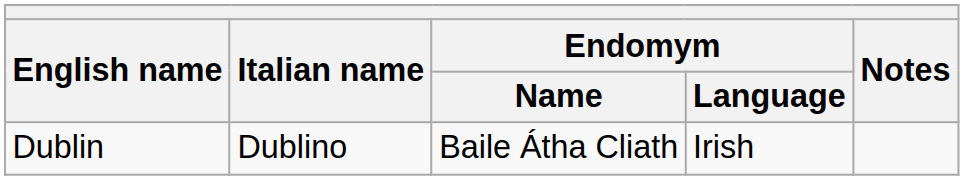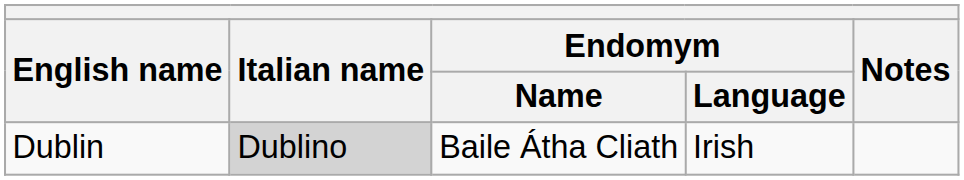(292, 147) no background -> (292, 147) lightgrey background
